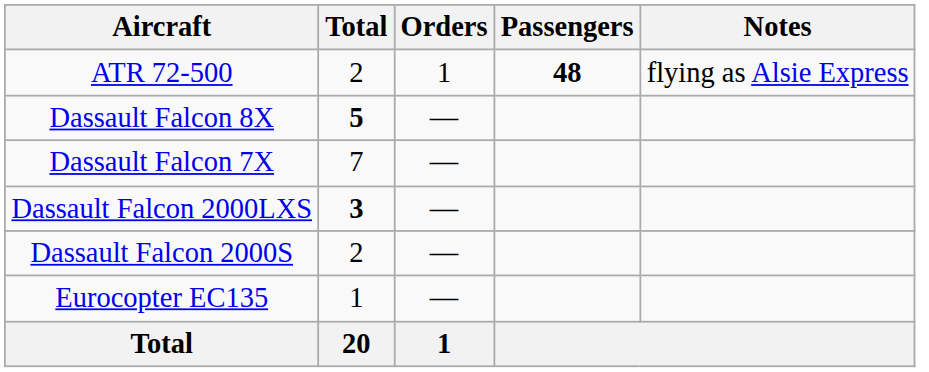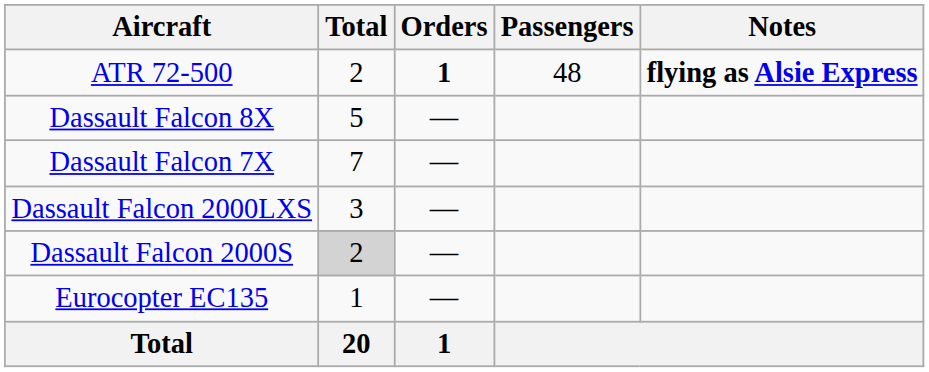(444, 72) normal -> (444, 72) bold
(567, 72) bold -> (567, 72) normal
(778, 72) normal -> (782, 72) bold
(356, 117) bold -> (356, 117) normal
(356, 207) bold -> (356, 207) normal
(356, 252) no background -> (356, 252) lightgrey background
